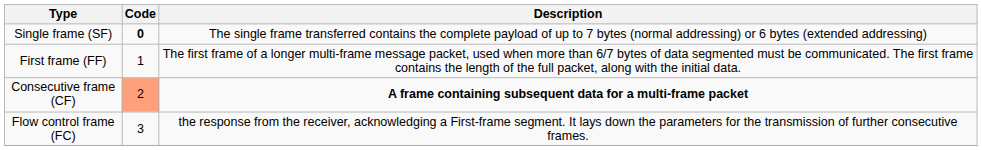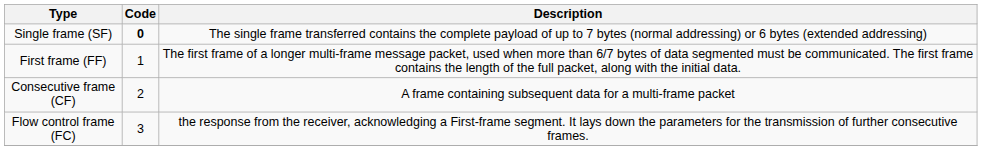(140, 94) lightsalmon background -> (140, 94) no background
(568, 94) bold -> (568, 94) normal
